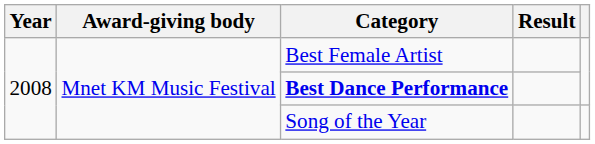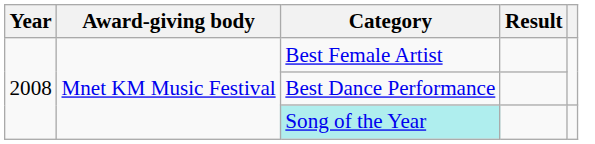(397, 88) bold -> (390, 88) normal
(356, 121) no background -> (356, 121) paleturquoise background
